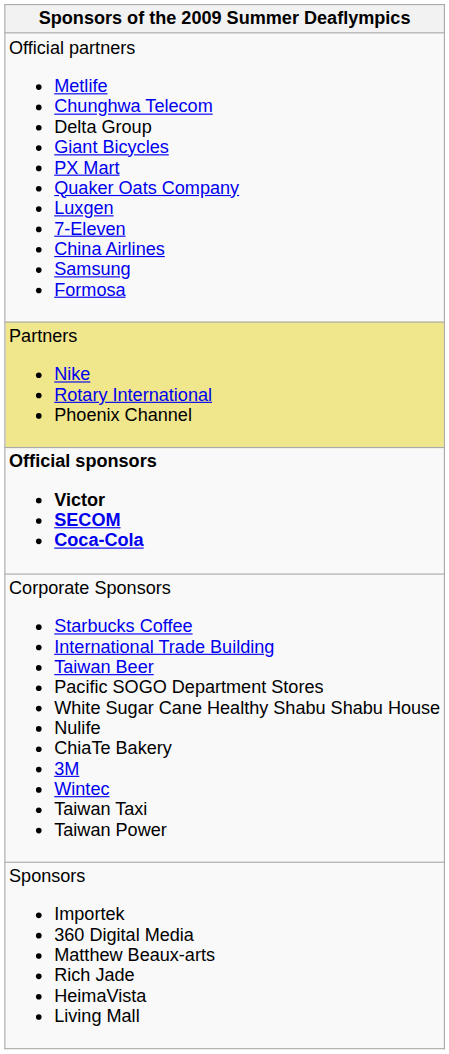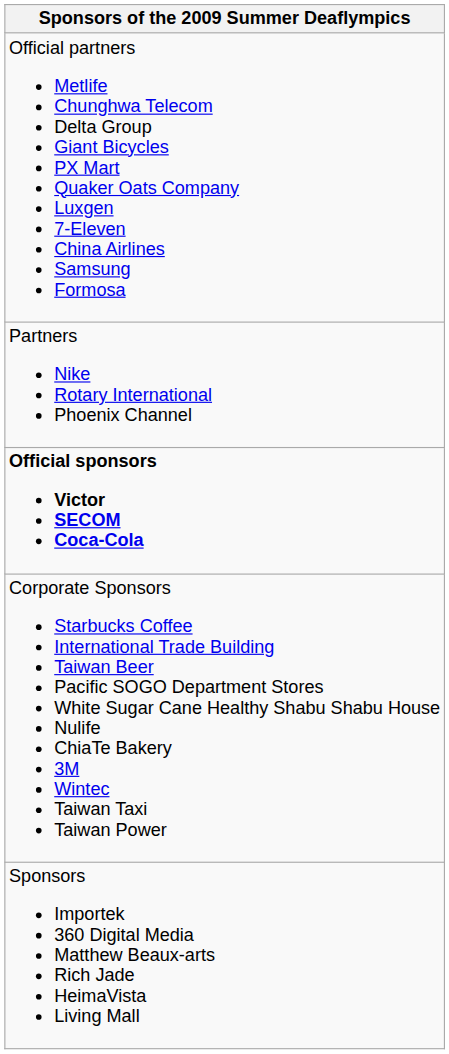(225, 376) khaki background -> (225, 376) no background
